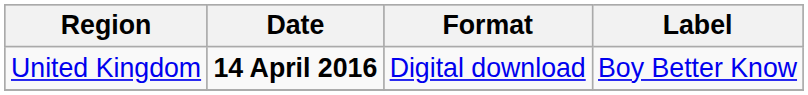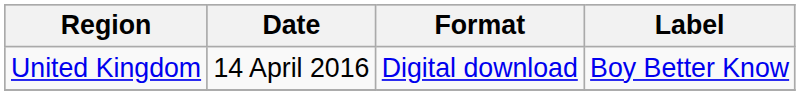(295, 68) bold -> (291, 68) normal
